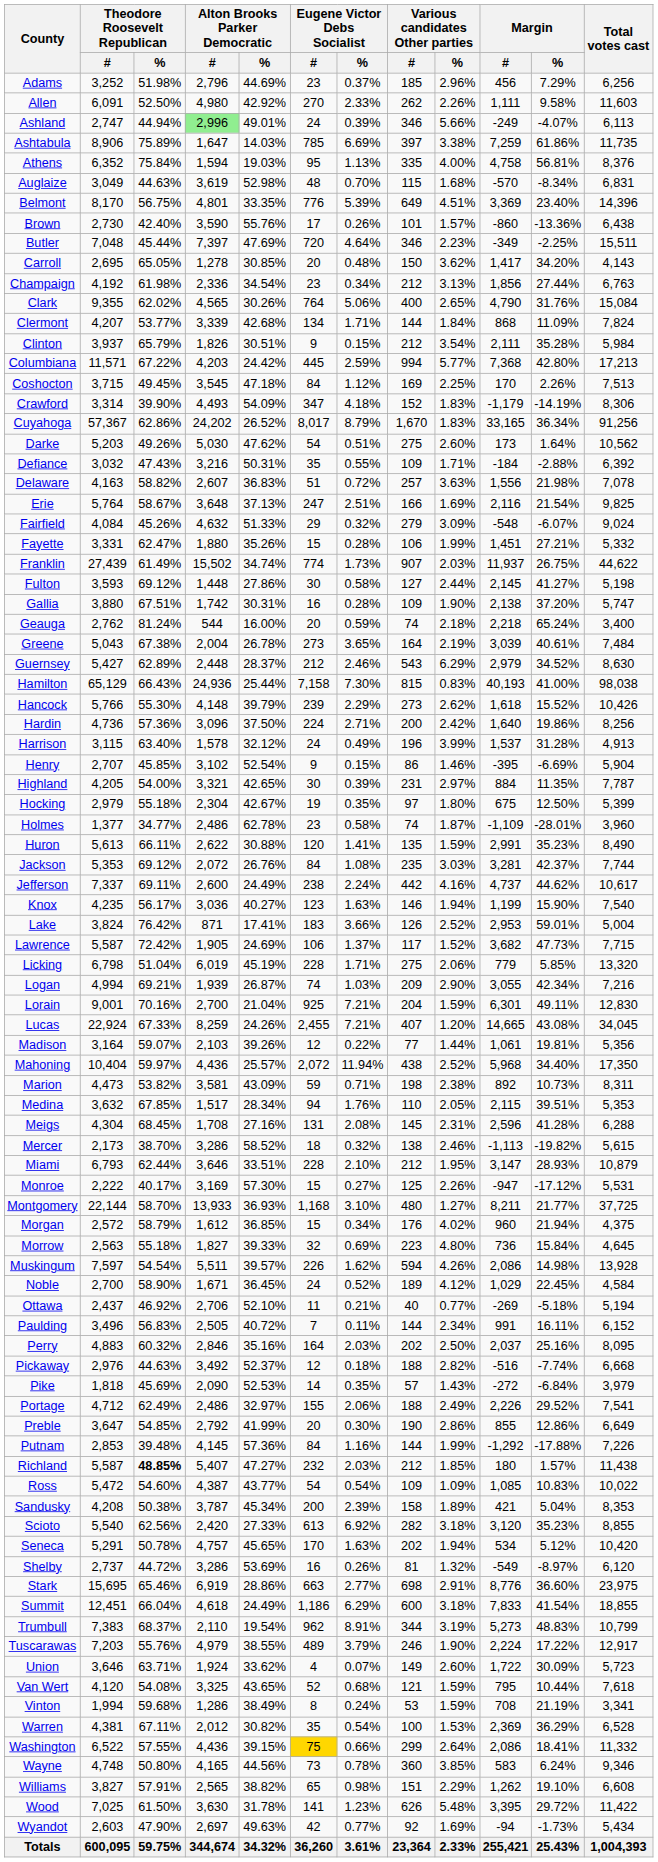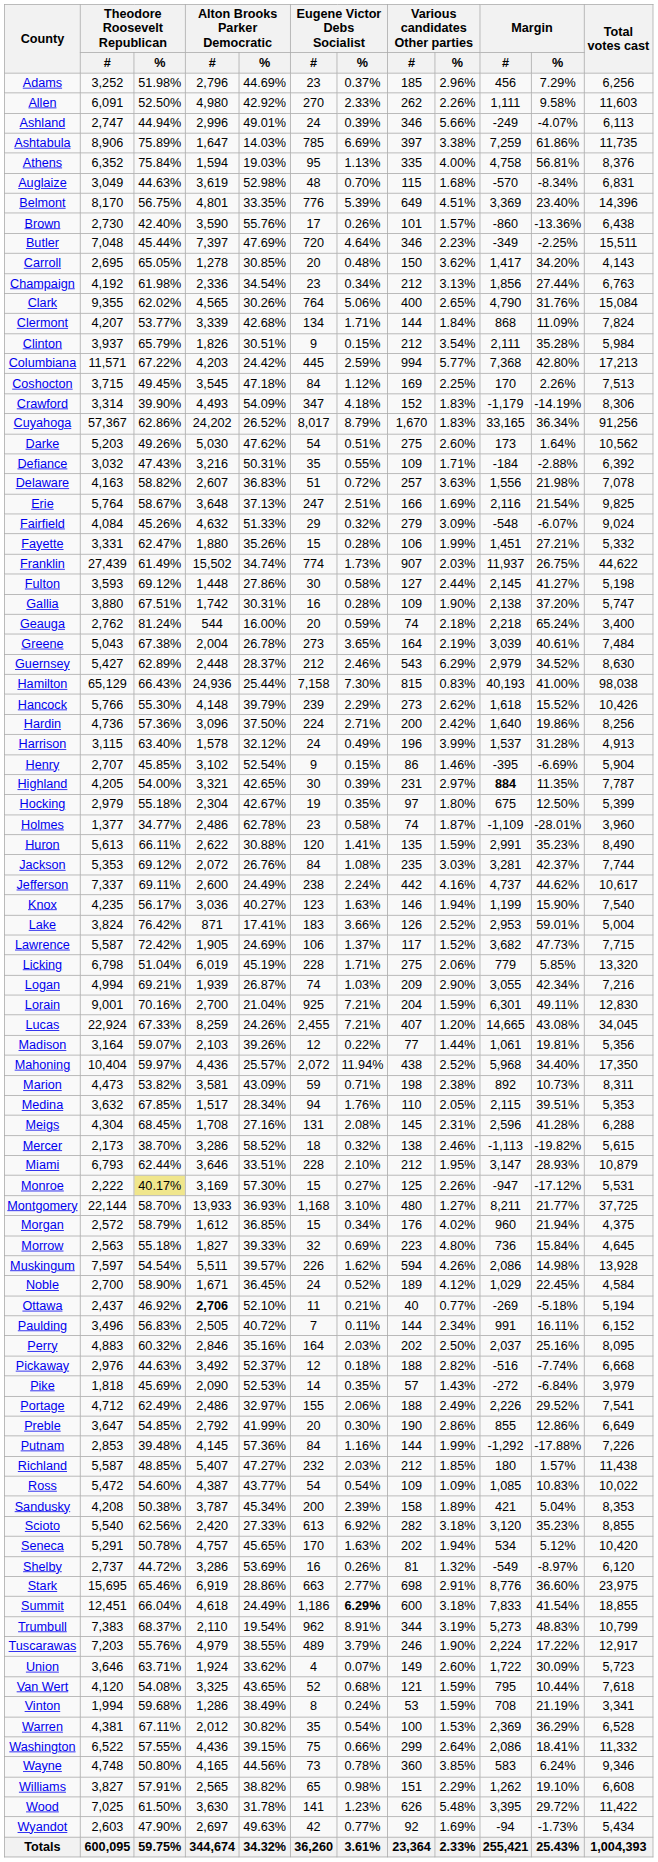(212, 123) lightgreen background -> (212, 123) no background
(505, 784) normal -> (505, 784) bold
(160, 1185) no background -> (160, 1185) khaki background
(212, 1305) normal -> (212, 1305) bold
(160, 1466) bold -> (160, 1466) normal
(362, 1606) normal -> (362, 1606) bold
(314, 1746) gold background -> (314, 1746) no background
